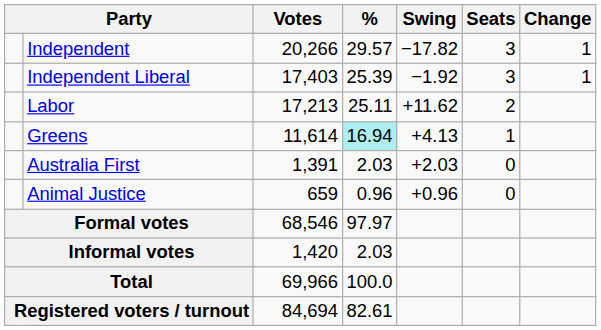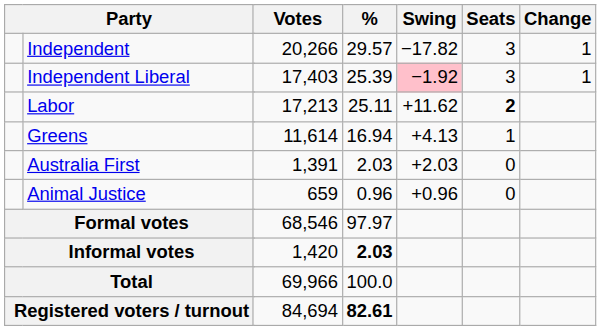(435, 77) no background -> (435, 77) pink background
(510, 106) normal -> (510, 106) bold
(370, 135) paleturquoise background -> (370, 135) no background
(375, 252) normal -> (375, 252) bold
(370, 310) normal -> (370, 310) bold
